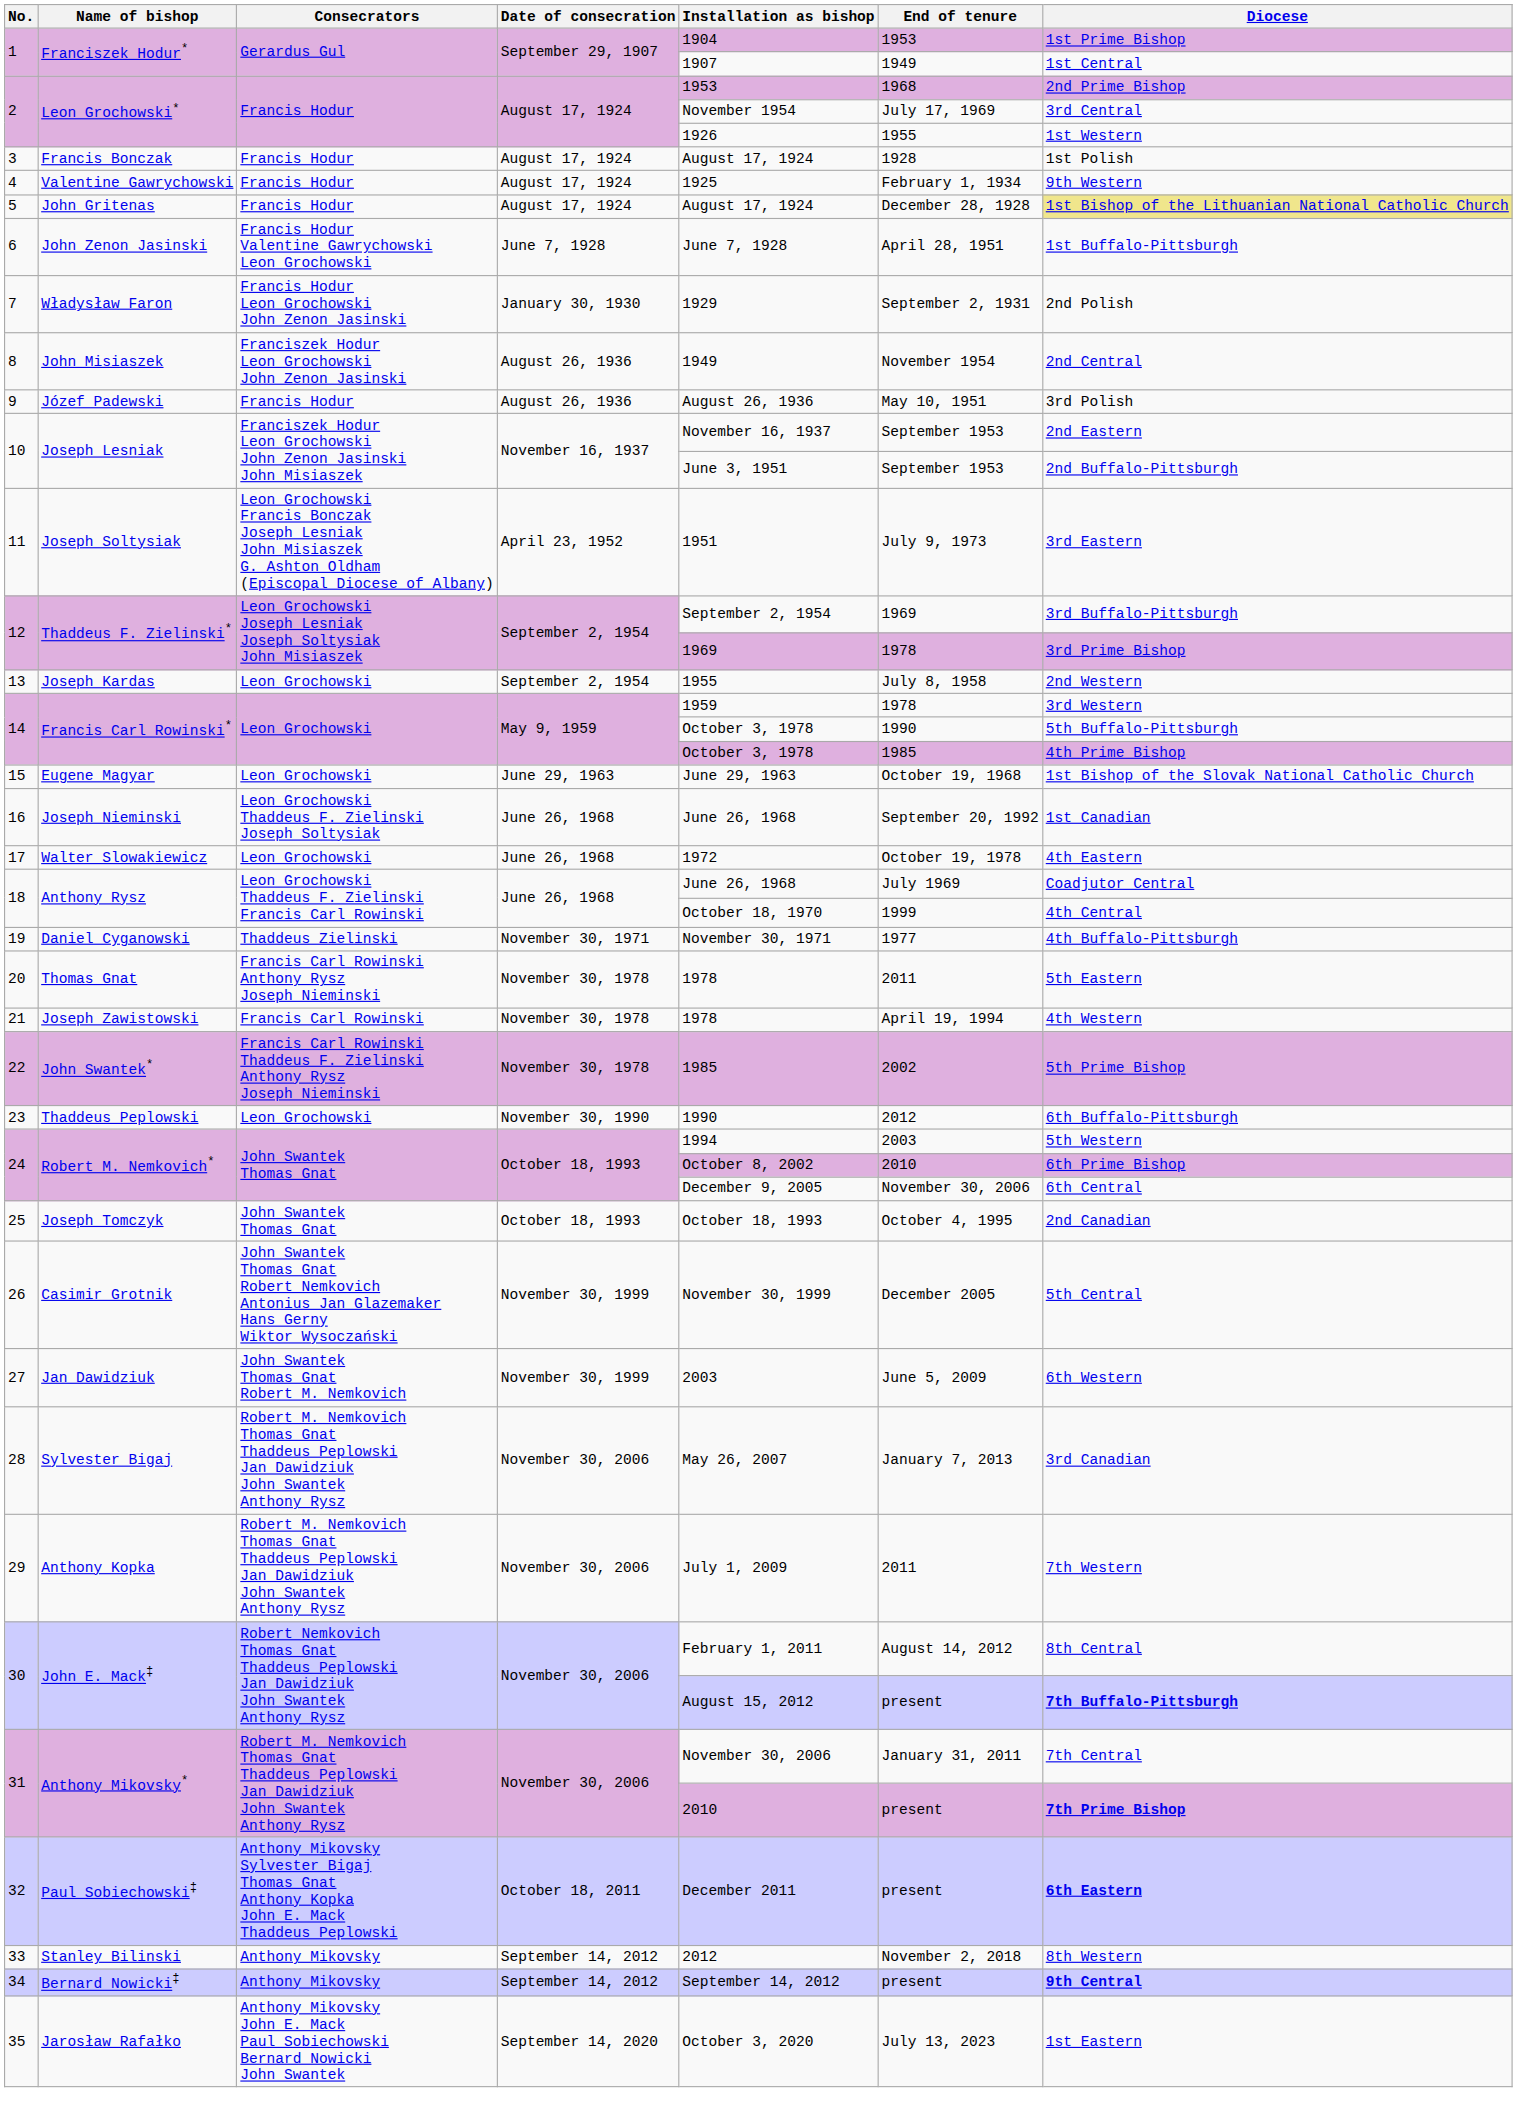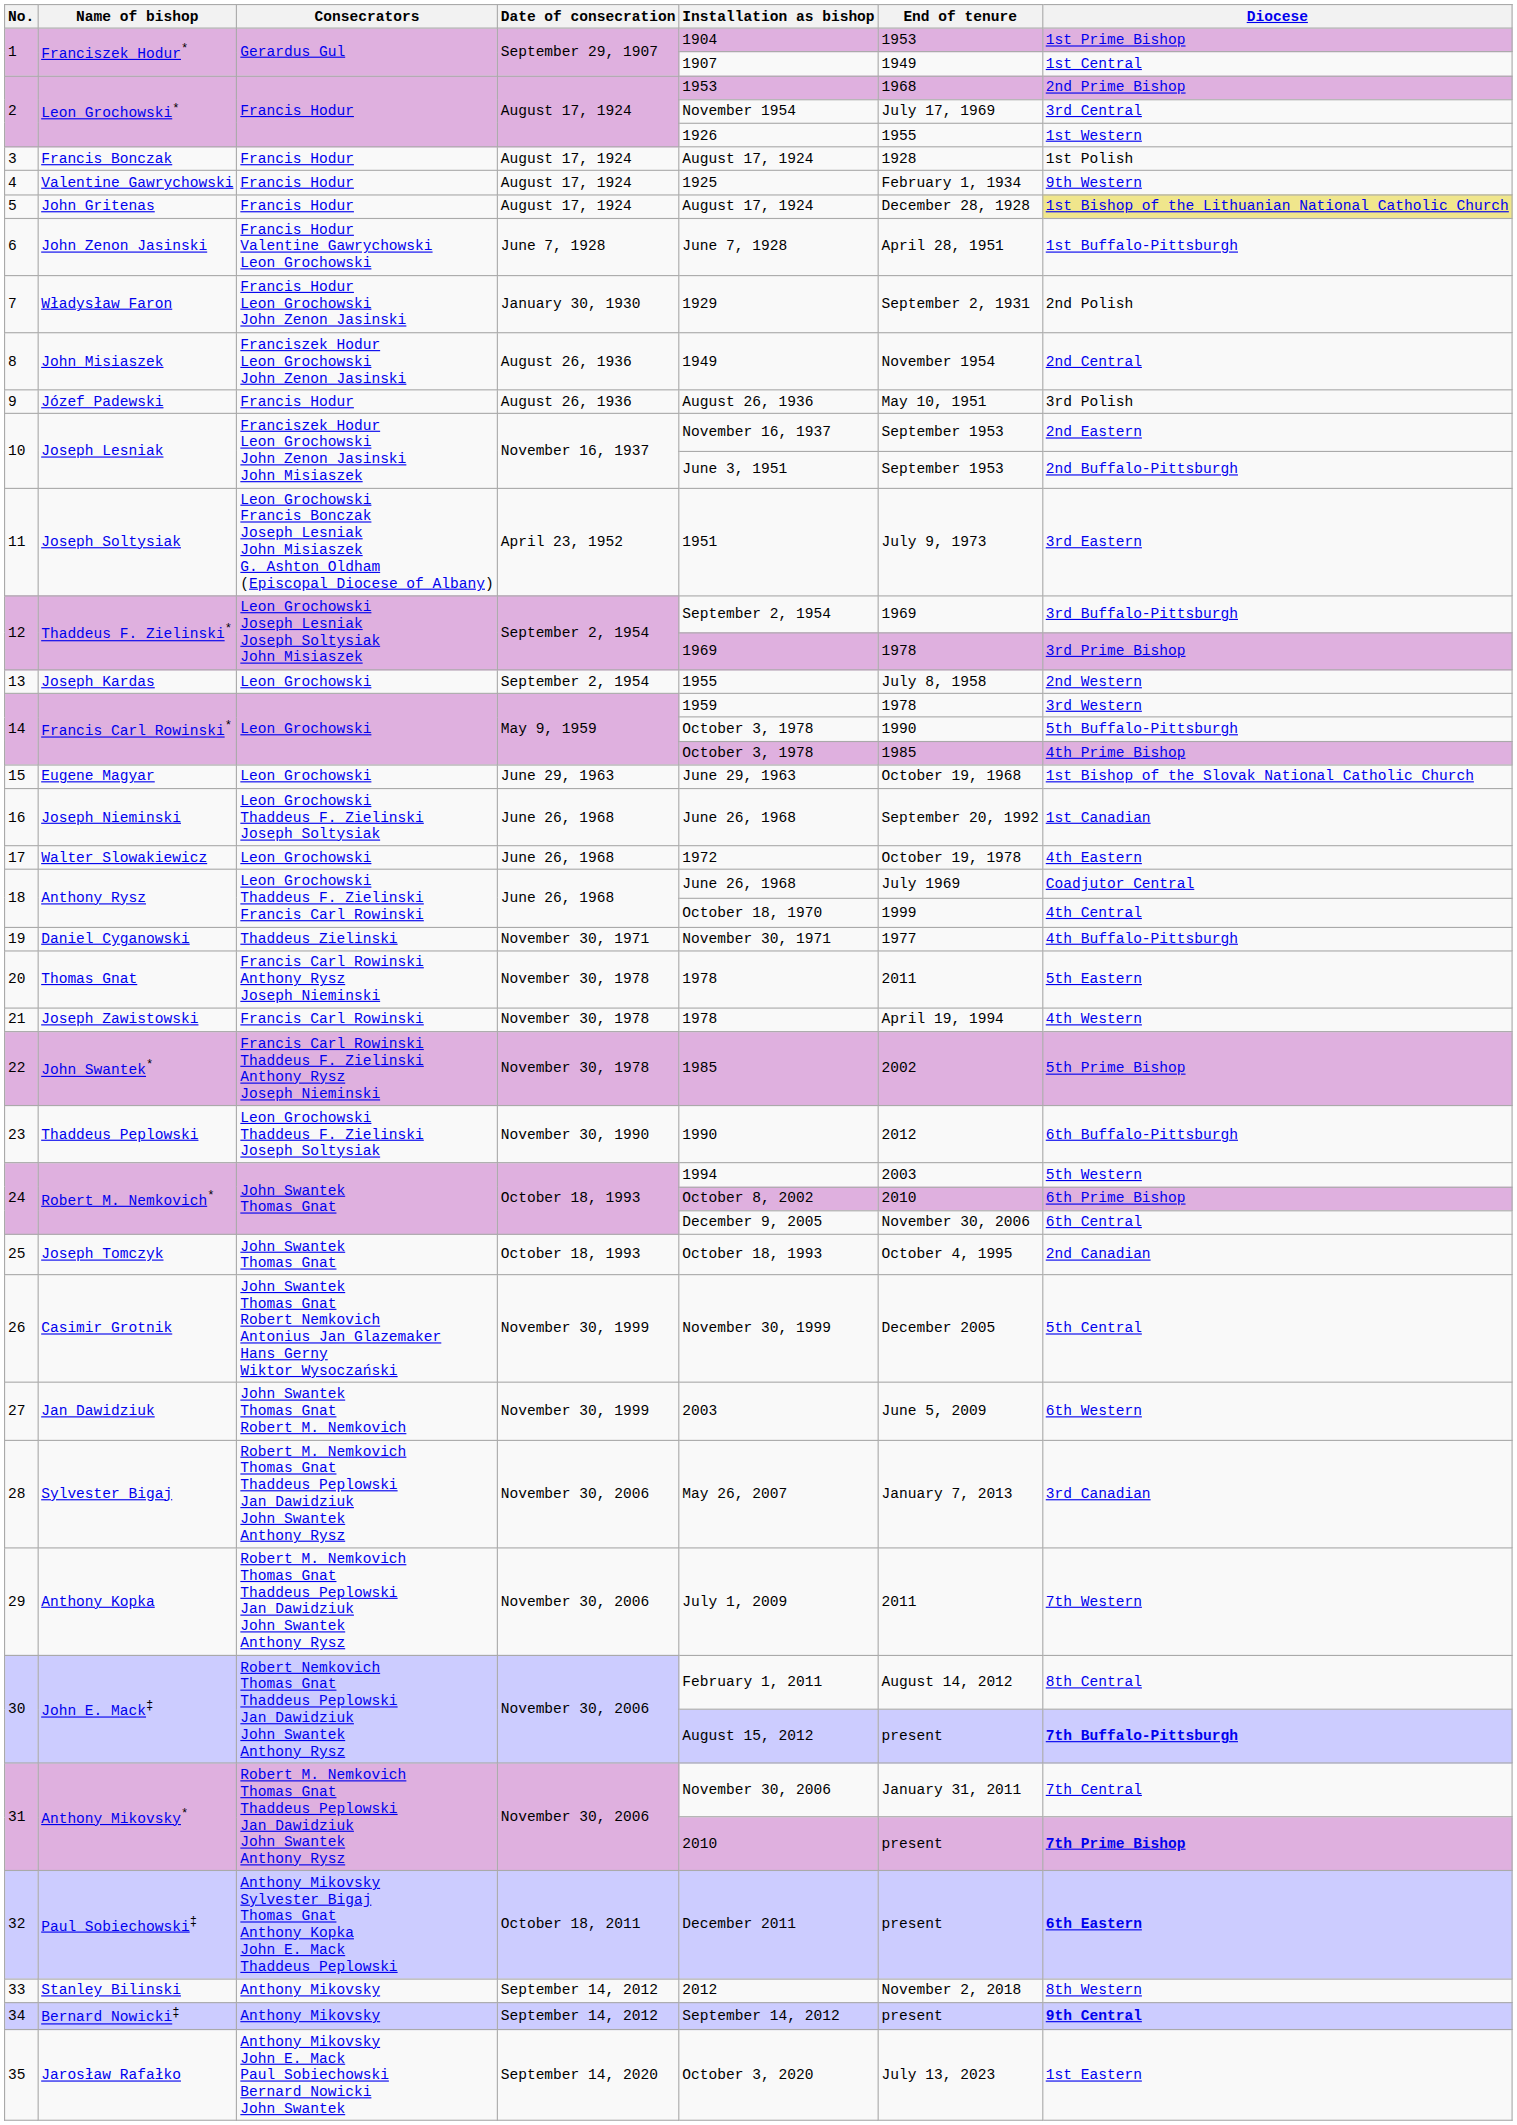(306, 1118) Leon Grochowski -> (332, 1134) Leon Grochowski Thaddeus F. Zielinski Joseph Soltysiak
